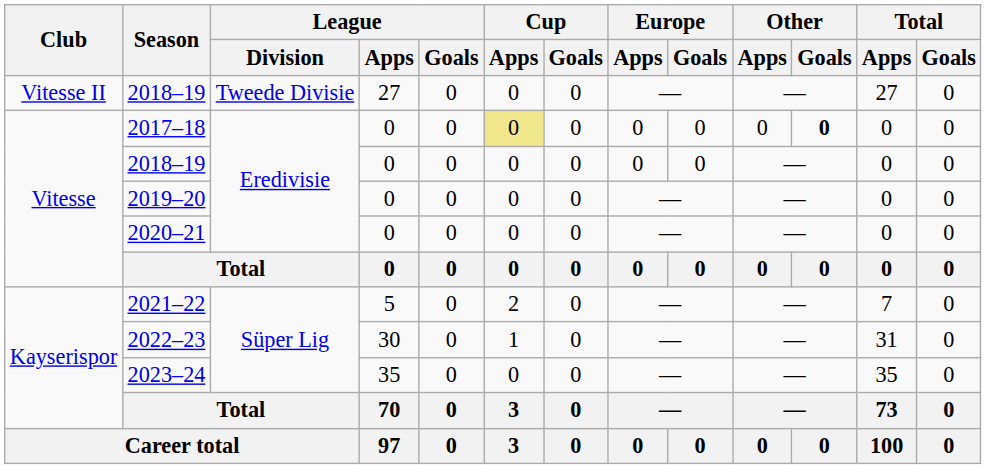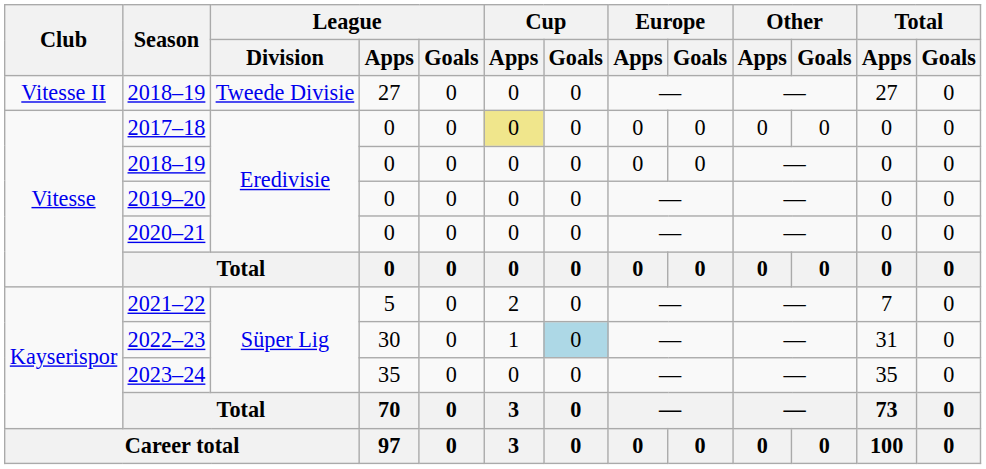(824, 127) bold -> (824, 127) normal
(576, 339) no background -> (576, 339) lightblue background
